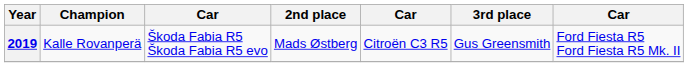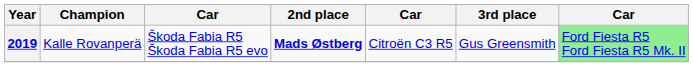(316, 43) normal -> (318, 43) bold
(618, 43) no background -> (624, 43) lightgreen background
